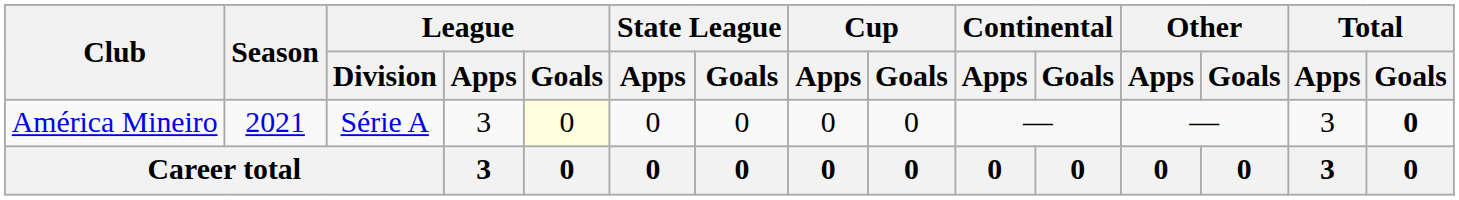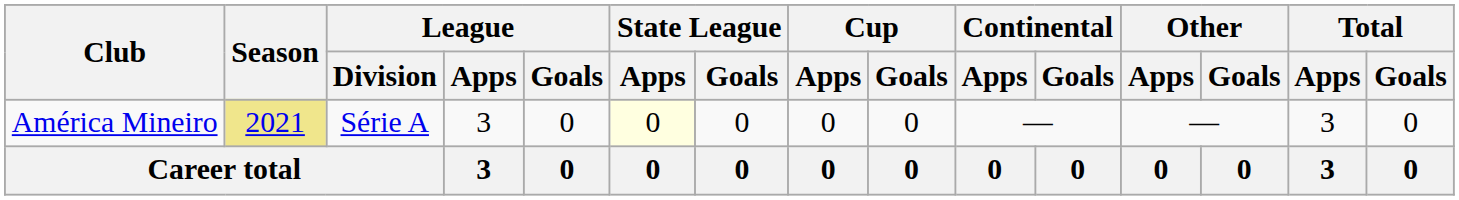(275, 122) no background -> (275, 122) khaki background
(567, 122) lightyellow background -> (567, 122) no background
(653, 122) no background -> (653, 122) lightyellow background
(1411, 122) bold -> (1411, 122) normal
